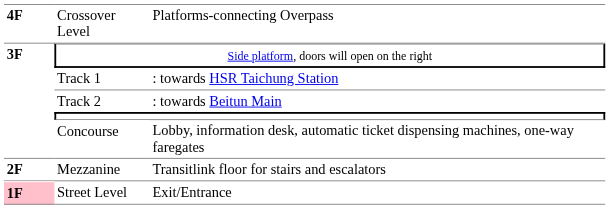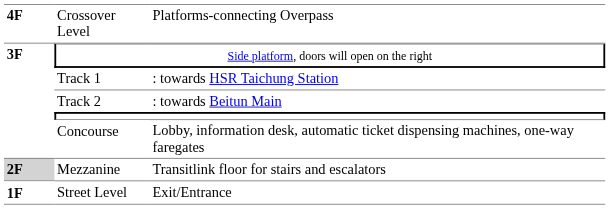(15, 169) no background -> (15, 169) lightgrey background
(15, 193) pink background -> (15, 193) no background
